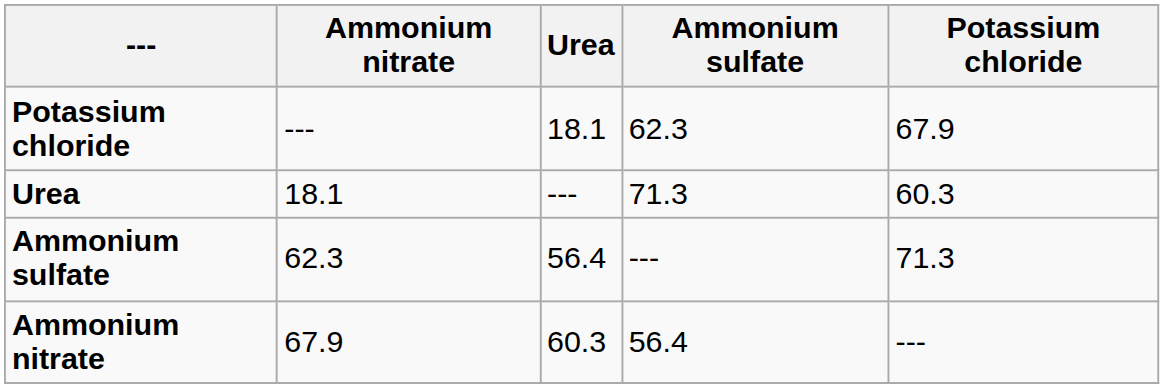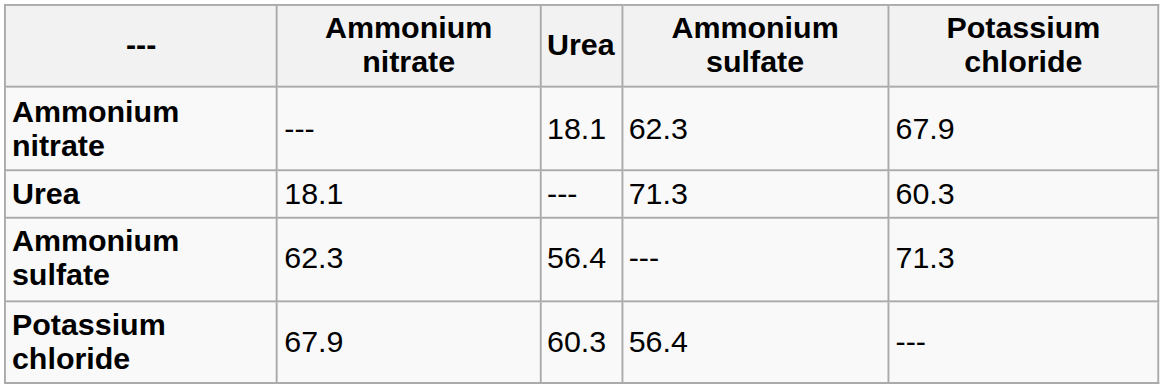(89, 128) Potassium chloride -> (96, 128) Ammonium nitrate
(96, 341) Ammonium nitrate -> (89, 341) Potassium chloride
